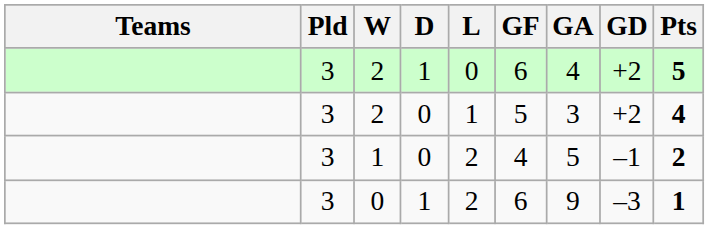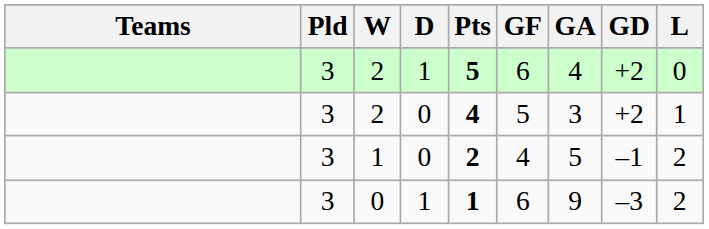columns swapped: (472, 26) <-> (679, 26)
